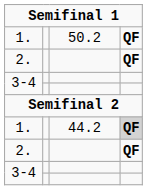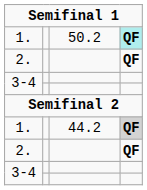(131, 38) no background -> (131, 38) paleturquoise background
